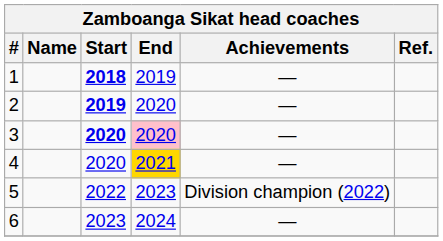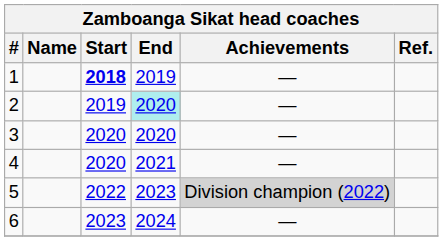(106, 105) bold -> (106, 105) normal
(156, 105) no background -> (156, 105) paleturquoise background
(106, 134) bold -> (106, 134) normal
(156, 134) pink background -> (156, 134) no background
(156, 163) gold background -> (156, 163) no background
(287, 192) no background -> (287, 192) lightgrey background
